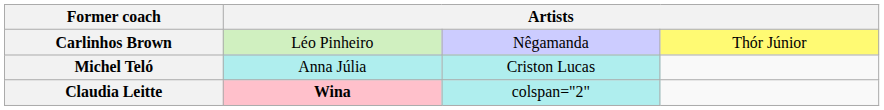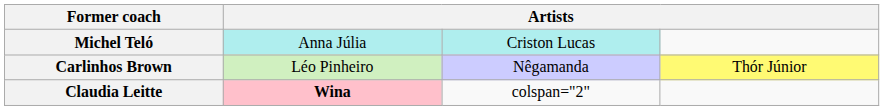rows swapped: (114, 42) <-> (114, 67)
(551, 92) paleturquoise background -> (551, 92) no background
